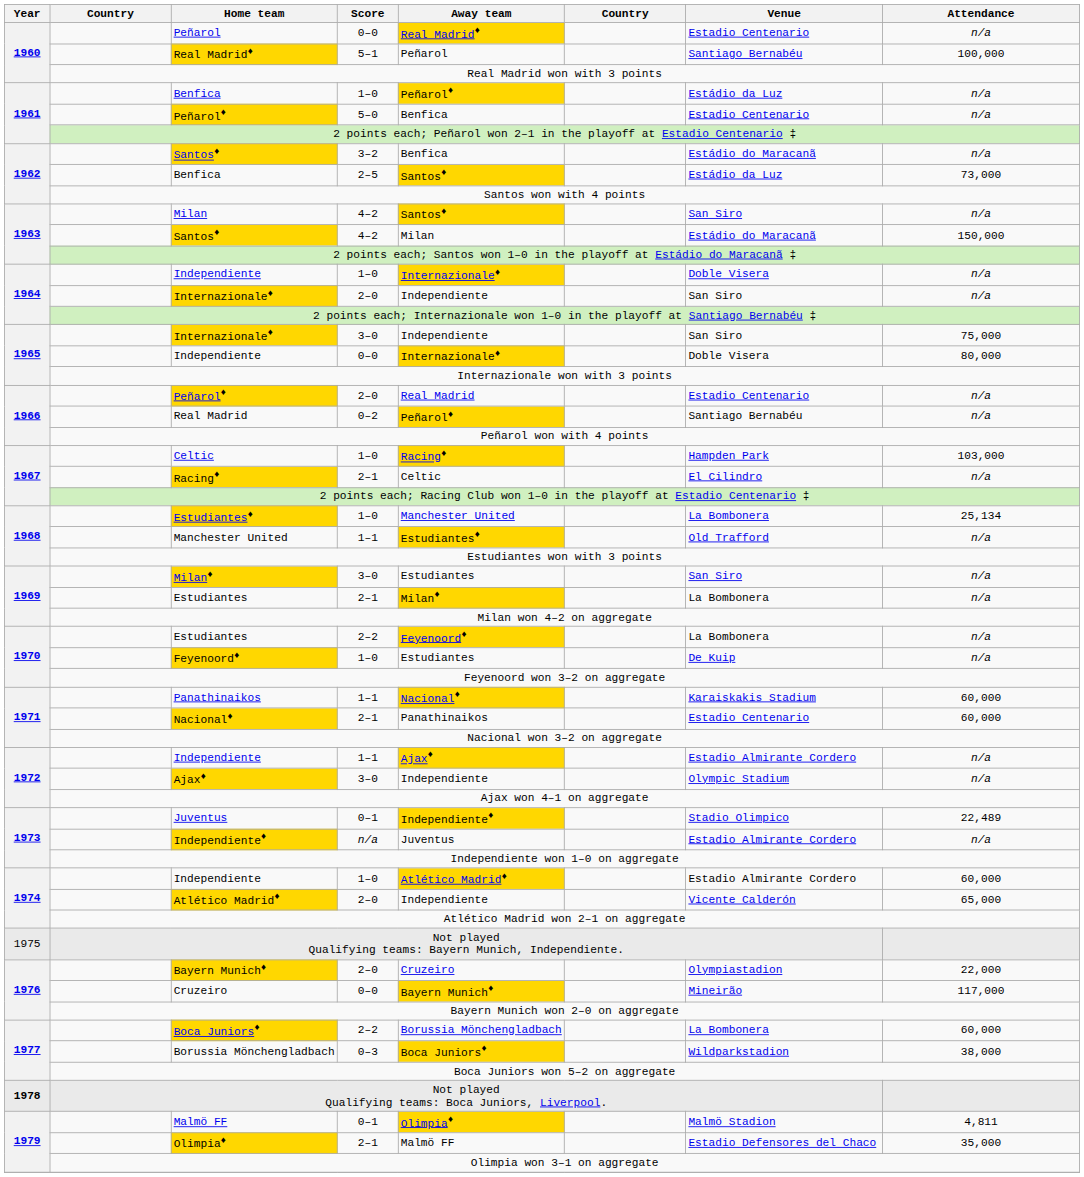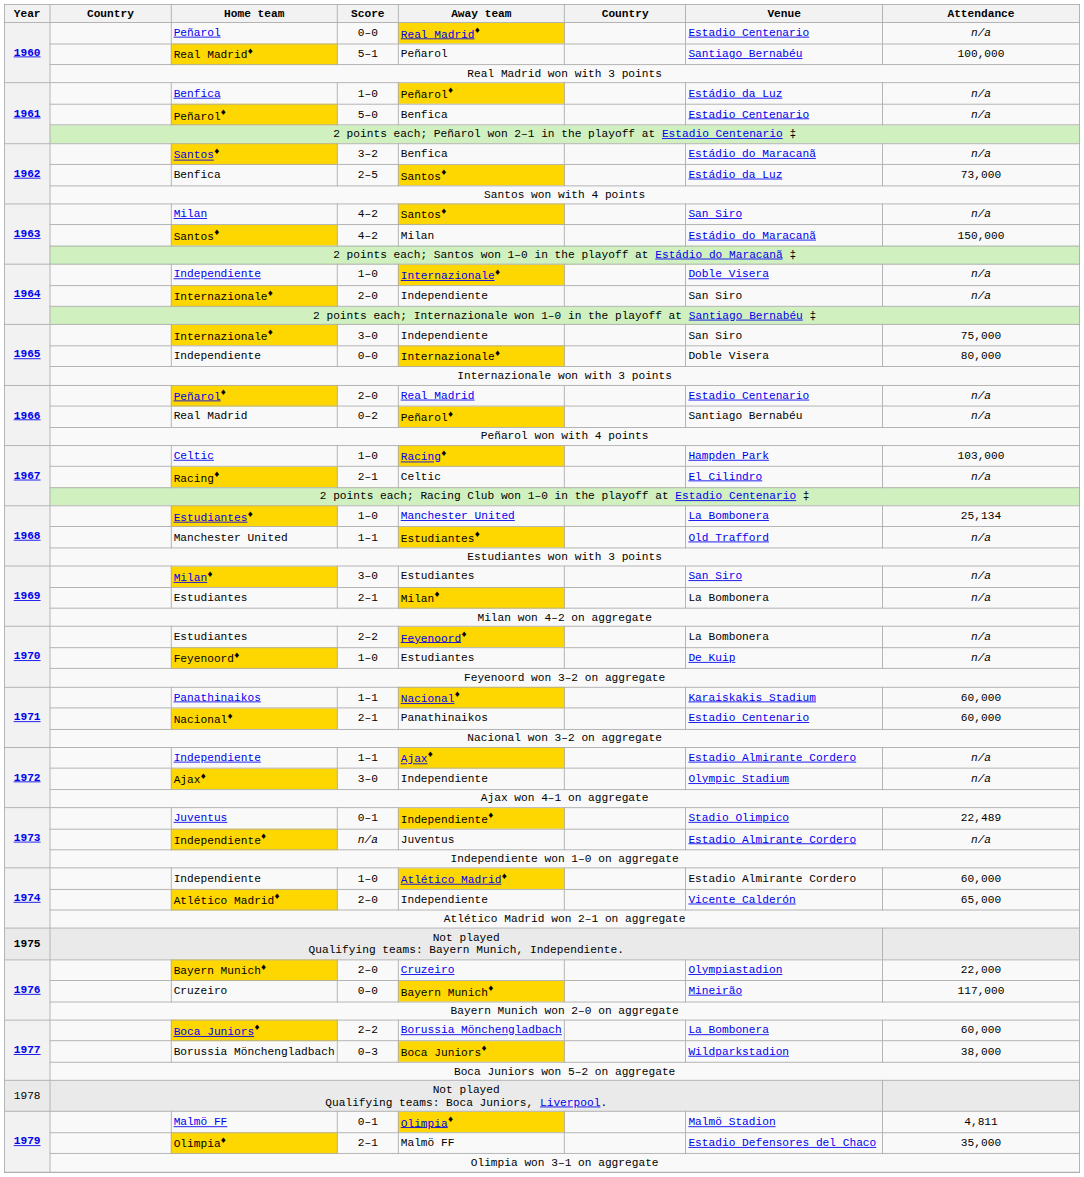(27, 944) normal -> (27, 944) bold
(27, 1096) bold -> (27, 1096) normal
